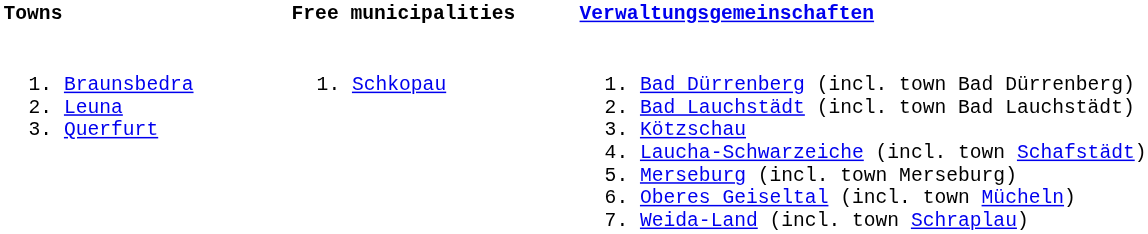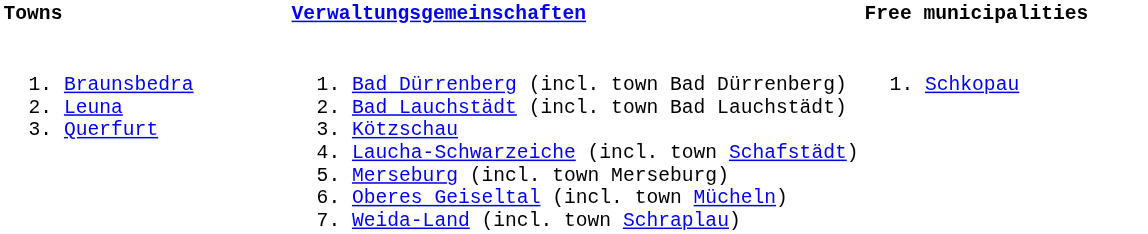columns swapped: (727, 14) <-> (403, 14)
